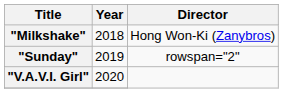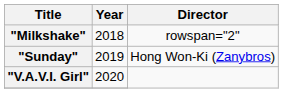(203, 35) Hong Won-Ki (Zanybros) -> (203, 35) rowspan="2"
(203, 56) rowspan="2" -> (203, 56) Hong Won-Ki (Zanybros)
